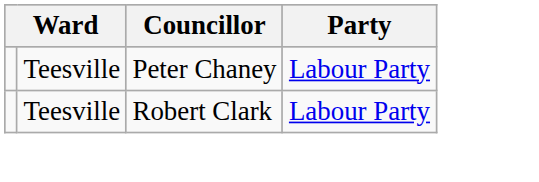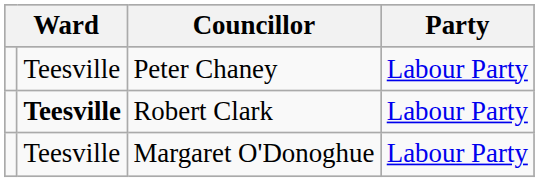(72, 111) normal -> (72, 111) bold
+ row: (254, 153)
